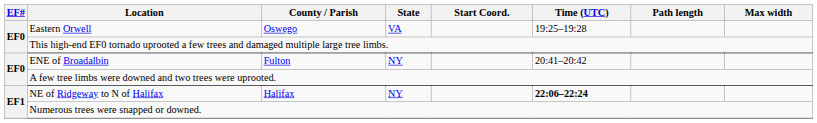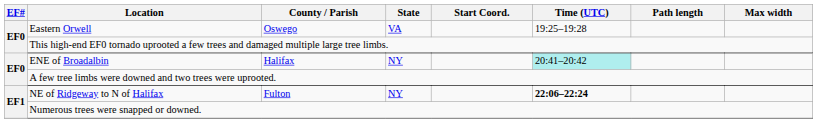(277, 61) Fulton -> (279, 61) Halifax
(561, 61) no background -> (561, 61) paleturquoise background
(279, 93) Halifax -> (277, 93) Fulton
